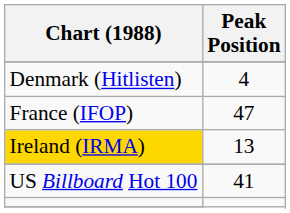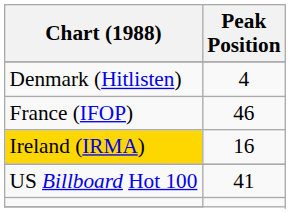(244, 112) 47 -> (244, 112) 46
(244, 146) 13 -> (244, 146) 16
